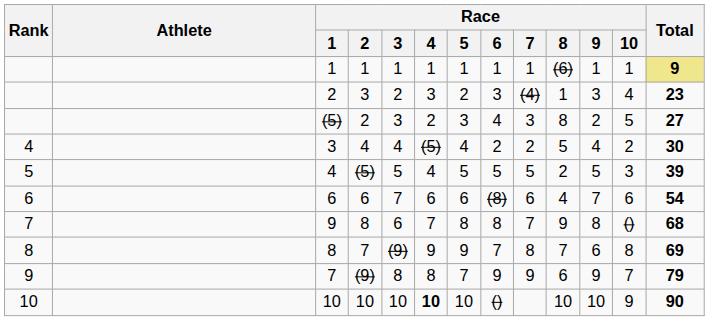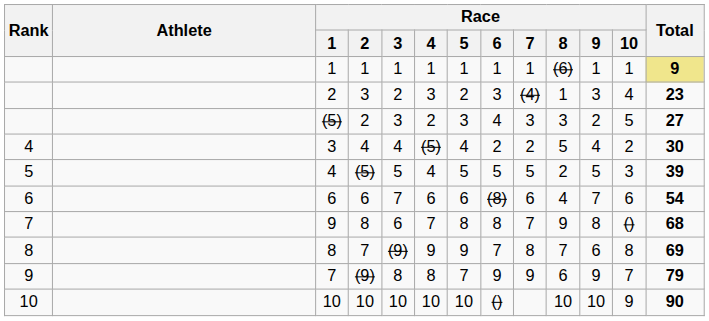(563, 120) 8 -> (563, 120) 3
(431, 302) bold -> (431, 302) normal
